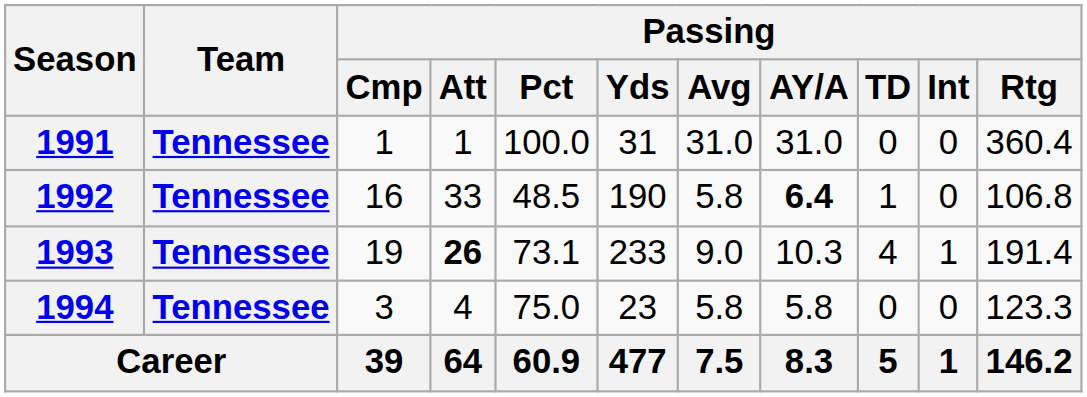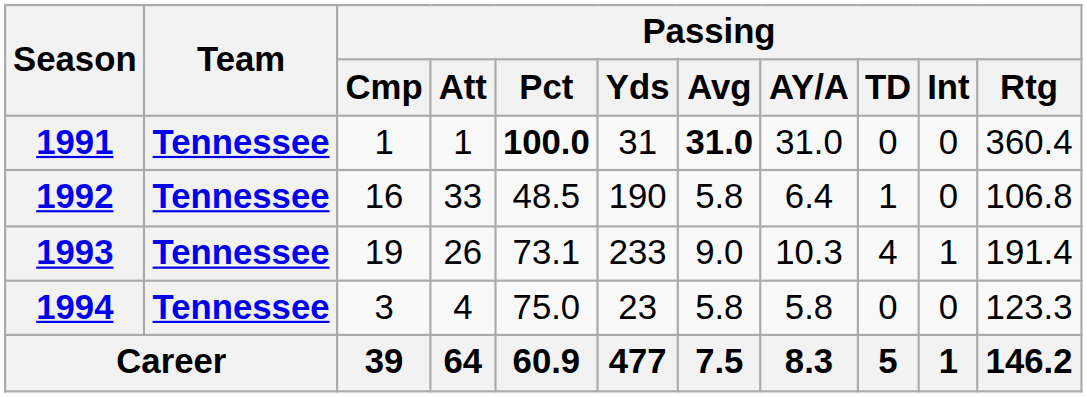(546, 142) normal -> (546, 142) bold
(719, 142) normal -> (719, 142) bold
(809, 197) bold -> (809, 197) normal
(463, 252) bold -> (463, 252) normal
